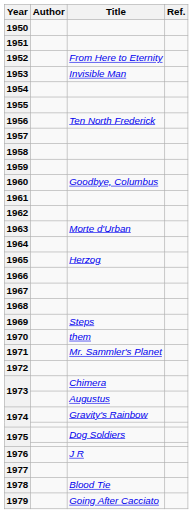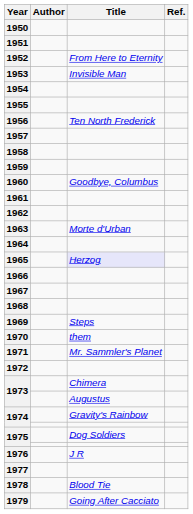(85, 259) no background -> (85, 259) lavender background
